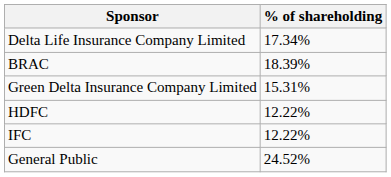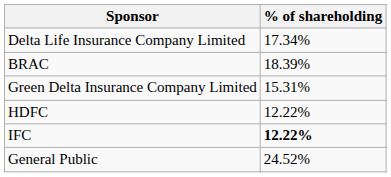(287, 135) normal -> (288, 135) bold
